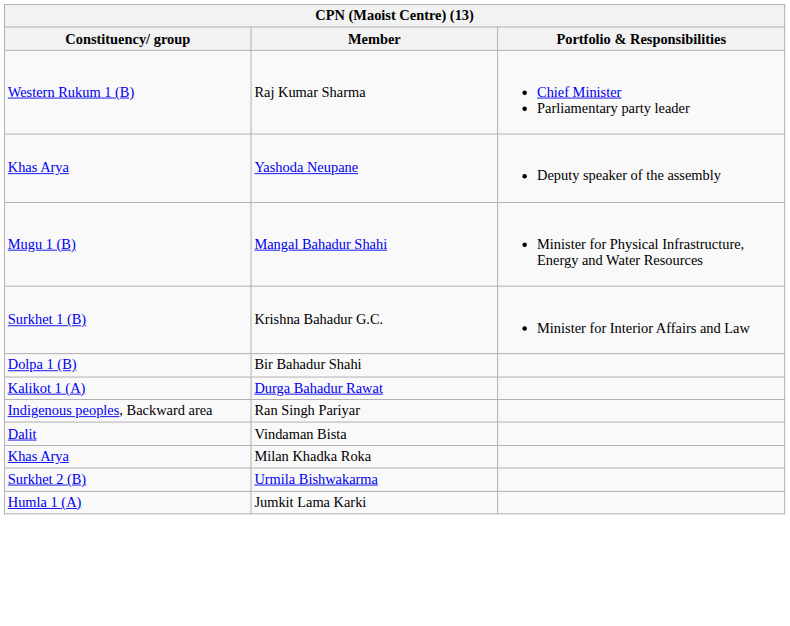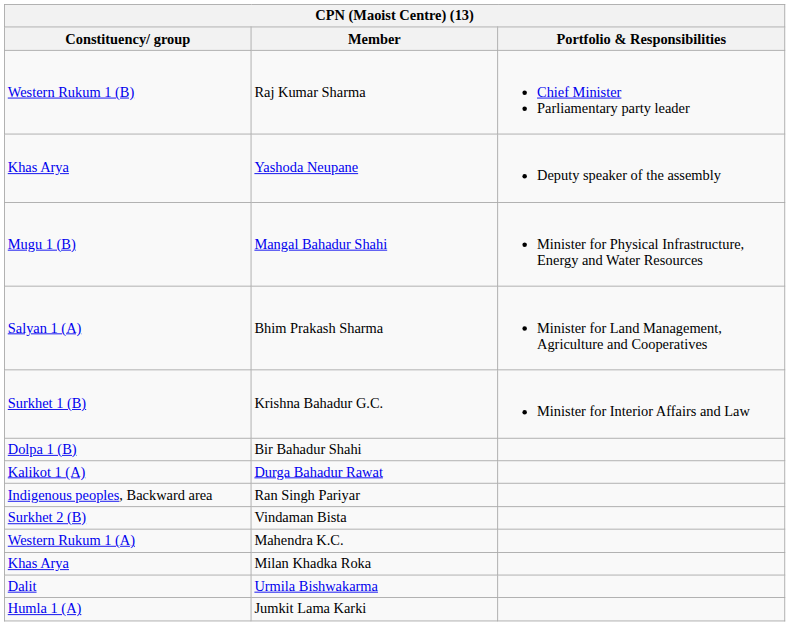+ row: (319, 328)
(22, 433) Dalit -> (47, 517) Surkhet 2 (B)
+ row: (299, 540)
(47, 479) Surkhet 2 (B) -> (22, 586) Dalit
